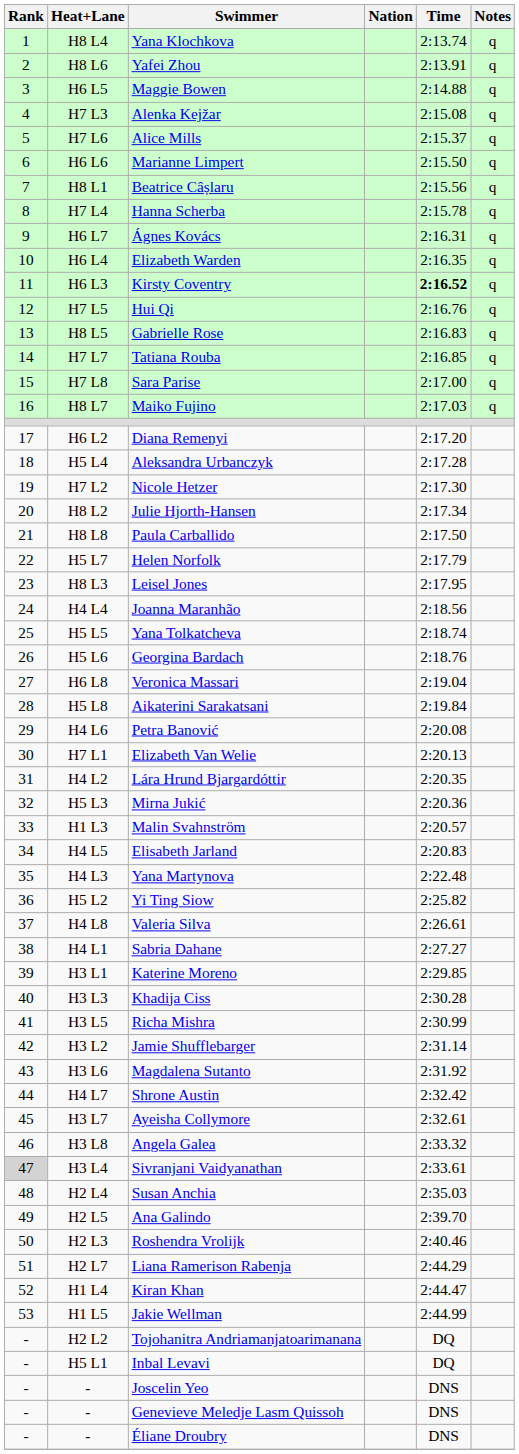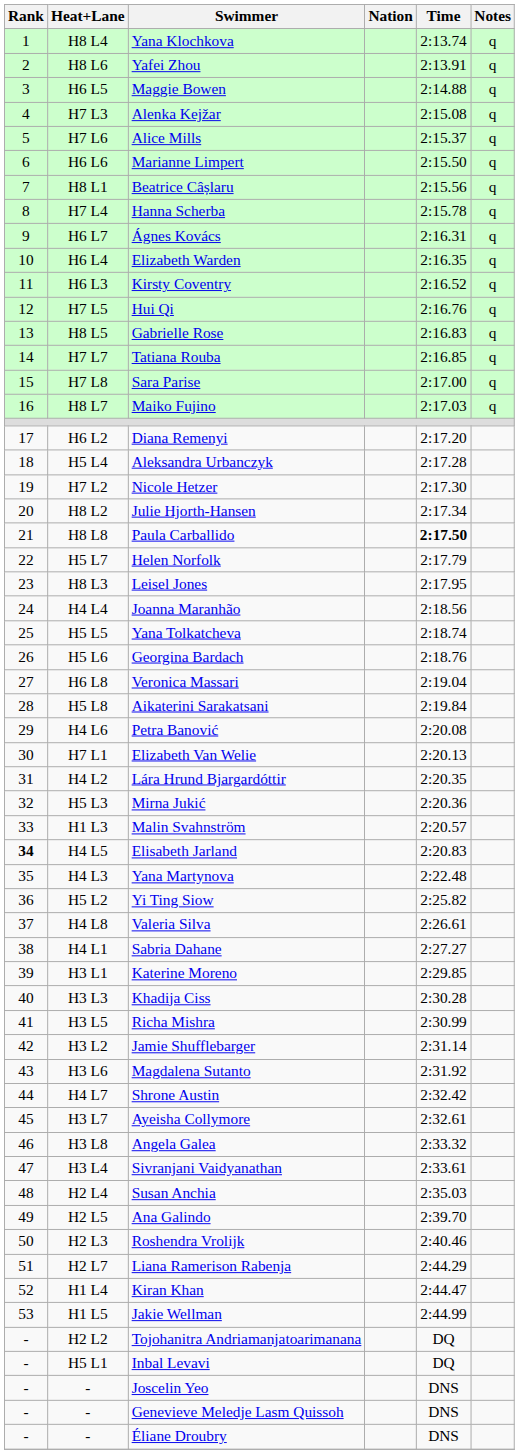(444, 284) bold -> (444, 284) normal
(444, 535) normal -> (444, 535) bold
(26, 851) normal -> (26, 851) bold
(26, 1168) lightgrey background -> (26, 1168) no background
